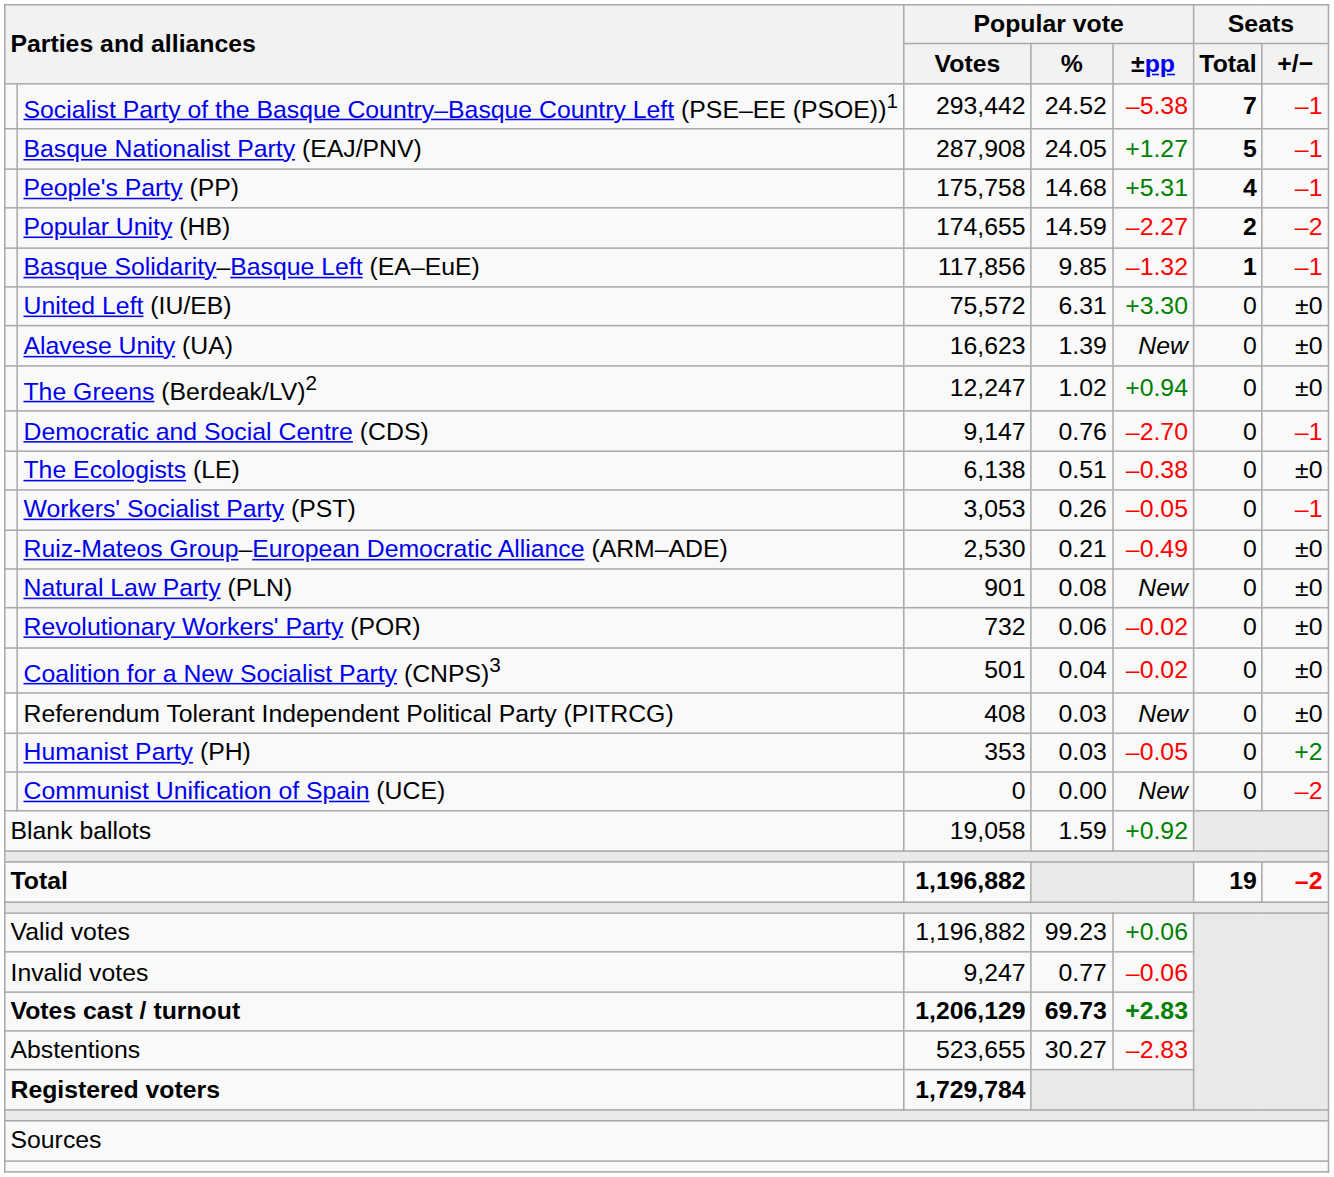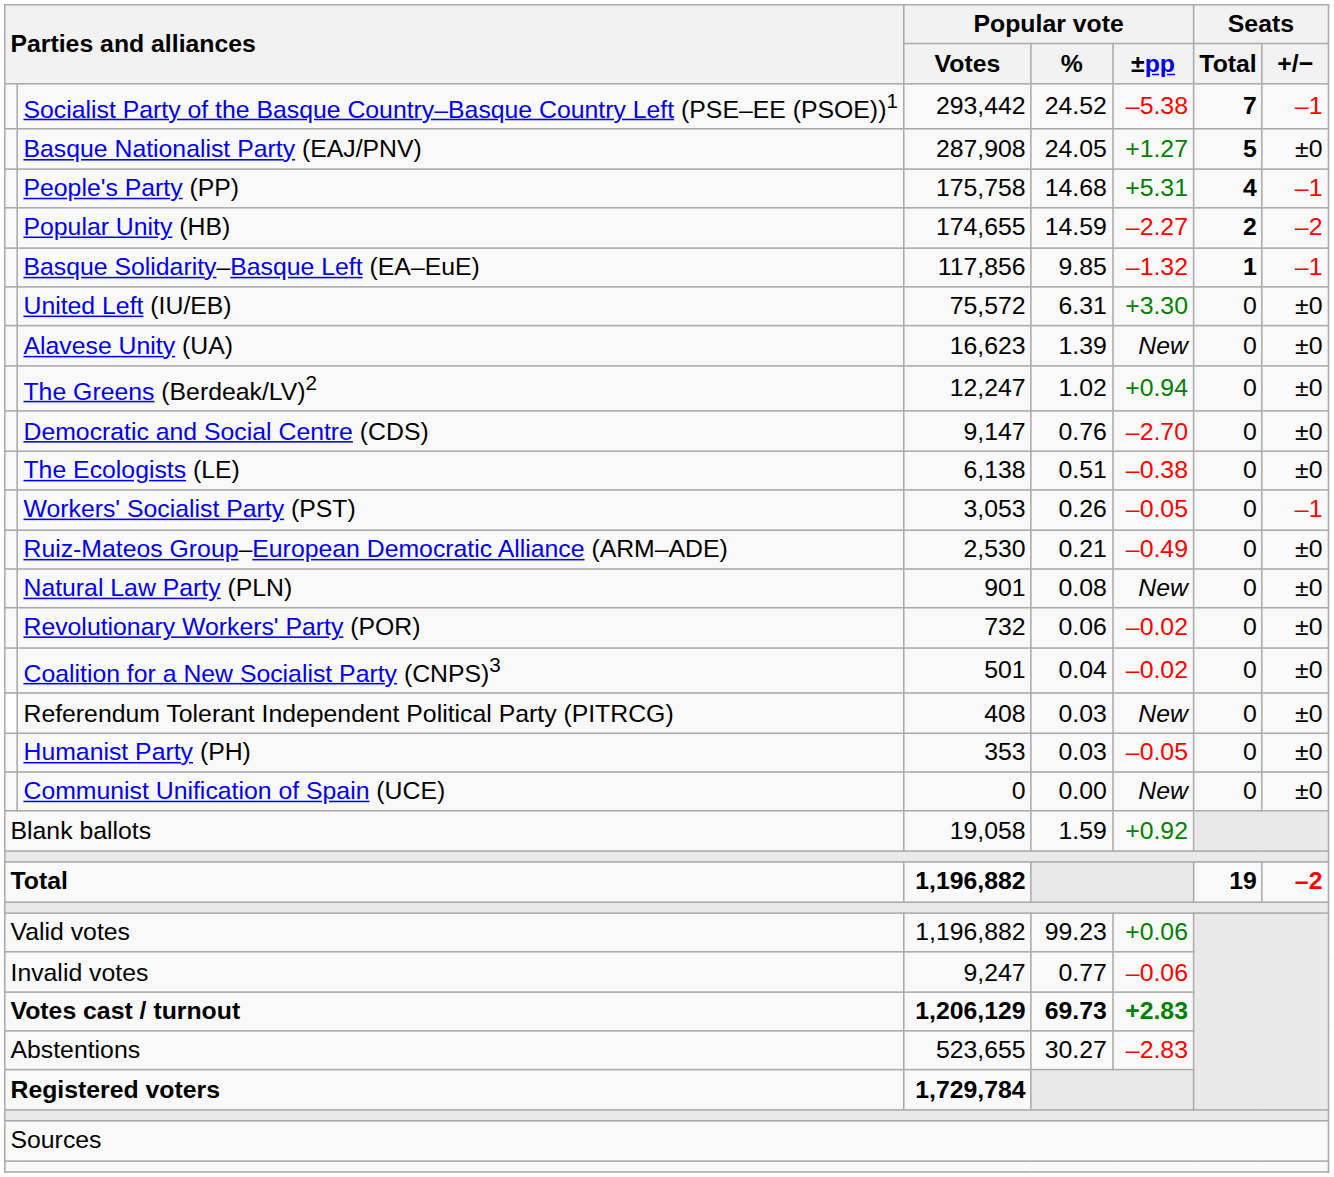(1309, 148) –1 -> (1309, 148) ±0
(1309, 430) –1 -> (1309, 430) ±0
(1308, 752) +2 -> (1309, 752) ±0
(1309, 791) –2 -> (1309, 791) ±0
